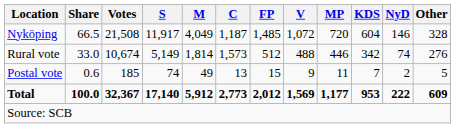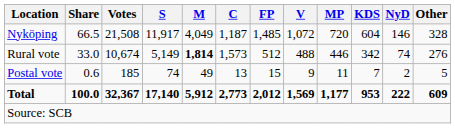(199, 53) normal -> (199, 53) bold
